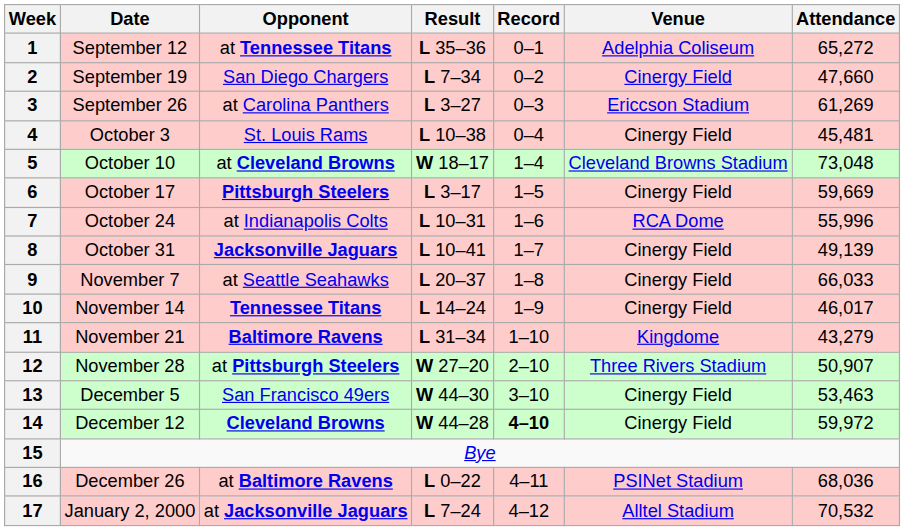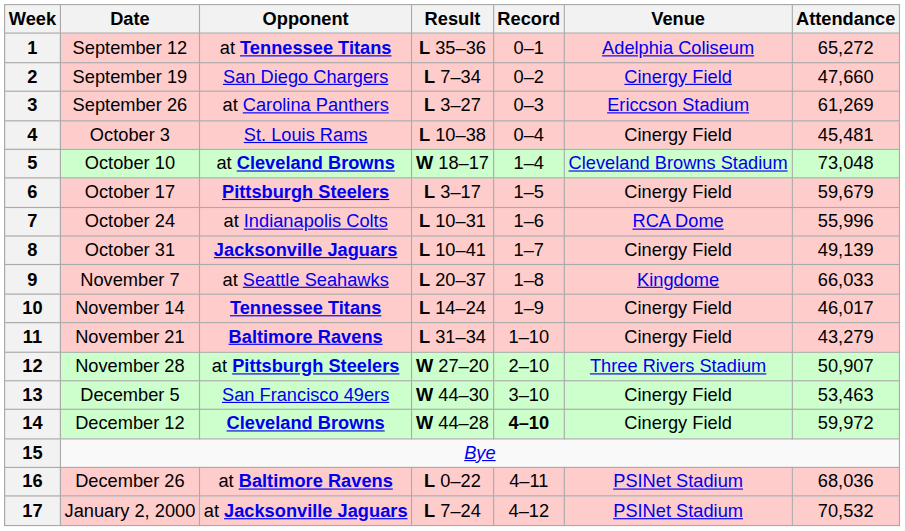(846, 192) 59,669 -> (846, 192) 59,679
(678, 279) Cinergy Field -> (678, 279) Kingdome
(678, 337) Kingdome -> (678, 337) Cinergy Field
(678, 510) Alltel Stadium -> (678, 510) PSINet Stadium
